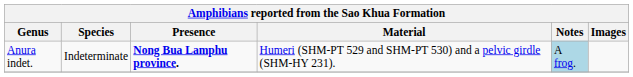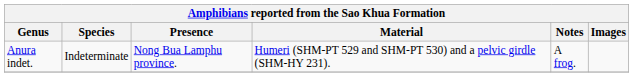(180, 56) bold -> (178, 56) normal
(565, 56) lightblue background -> (565, 56) no background
